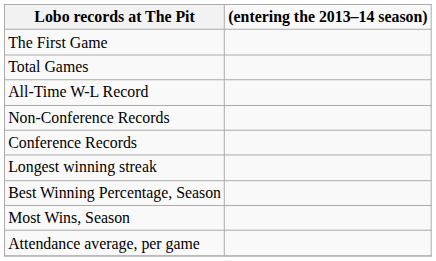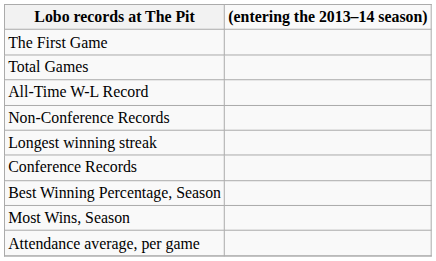rows swapped: (73, 142) <-> (82, 167)
